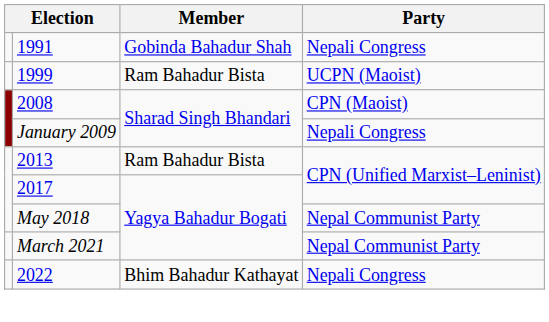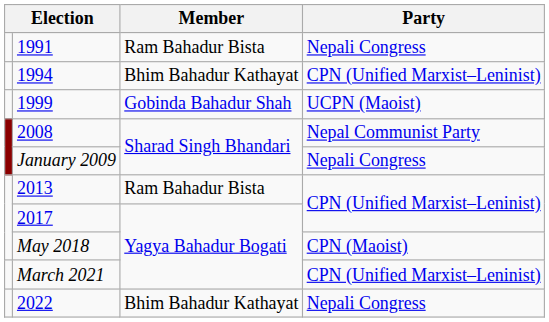(208, 47) Gobinda Bahadur Shah -> (194, 47) Ram Bahadur Bista
+ row: (35, 75)
(194, 75) Ram Bahadur Bista -> (208, 103) Gobinda Bahadur Shah
(357, 103) CPN (Maoist) -> (393, 132) Nepal Communist Party
(393, 217) Nepal Communist Party -> (357, 246) CPN (Maoist)
(393, 246) Nepal Communist Party -> (424, 274) CPN (Unified Marxist–Leninist)
